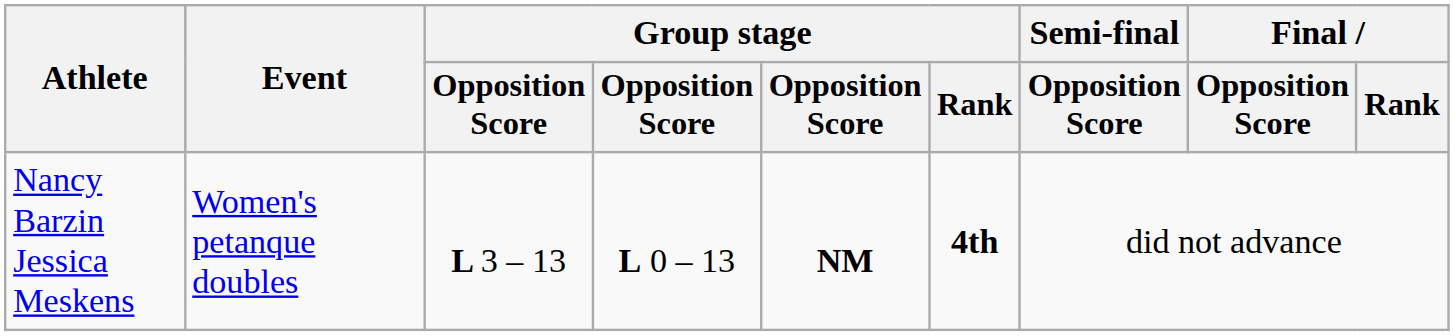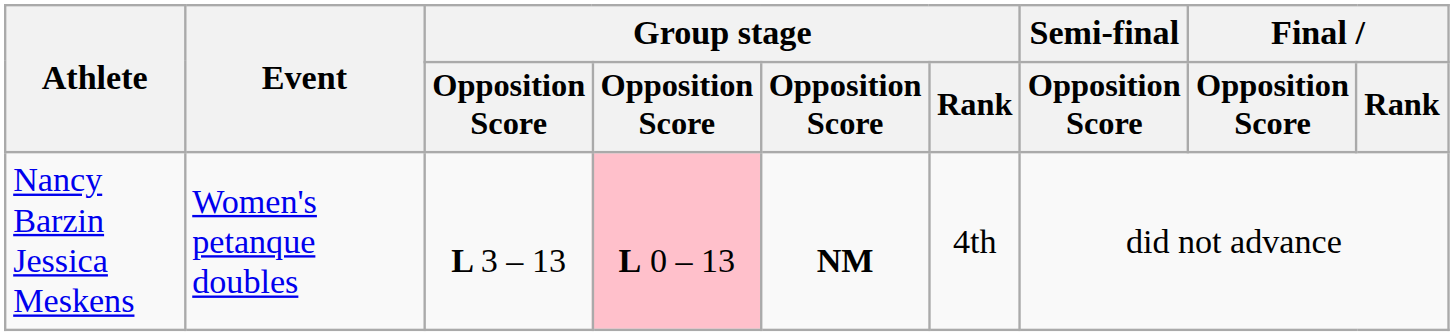(677, 261) no background -> (677, 261) pink background
(975, 240) bold -> (975, 240) normal
